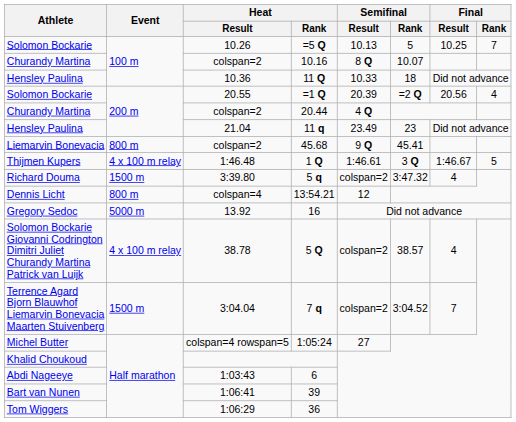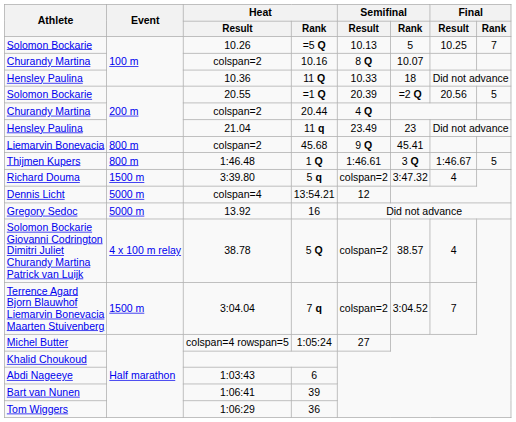(494, 95) 4 -> (494, 95) 5
(145, 162) 4 x 100 m relay -> (124, 162) 800 m
(124, 195) 800 m -> (127, 195) 5000 m
